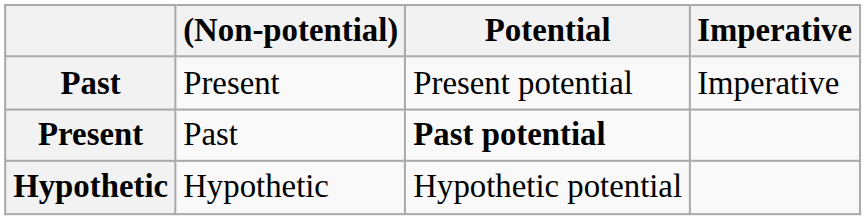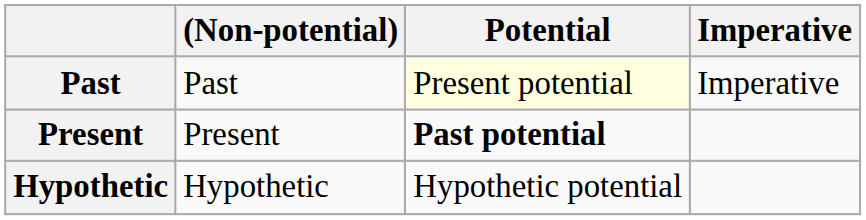(231, 82) Present -> (211, 82) Past
(523, 82) no background -> (523, 82) lightyellow background
(211, 134) Past -> (231, 134) Present
